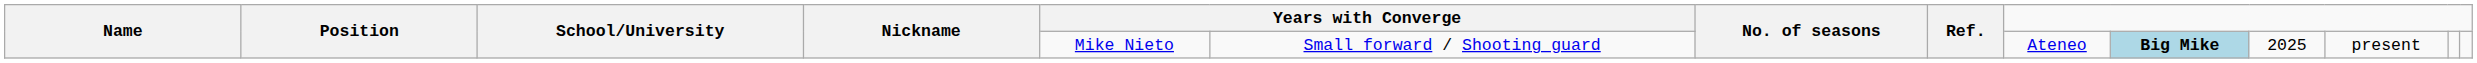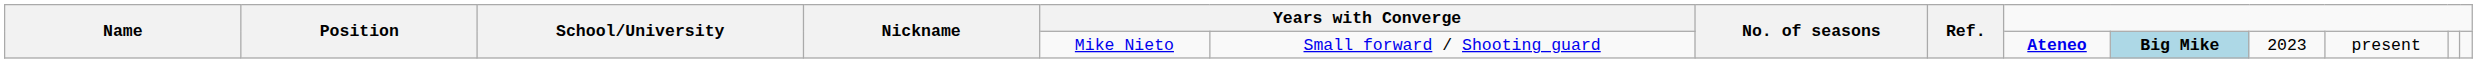(2057, 45) normal -> (2057, 45) bold
(2287, 45) 2025 -> (2287, 45) 2023
